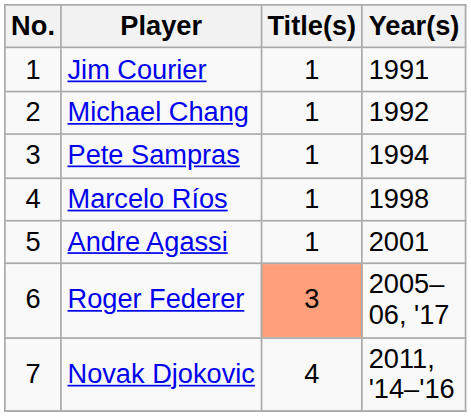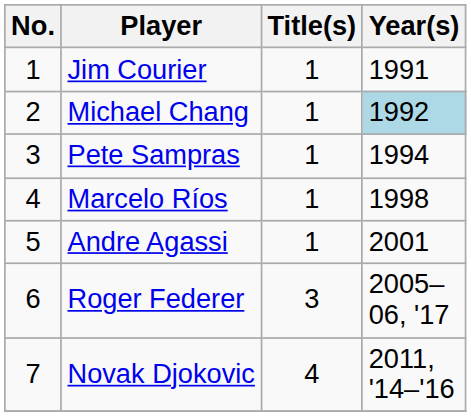(399, 112) no background -> (399, 112) lightblue background
(312, 300) lightsalmon background -> (312, 300) no background
